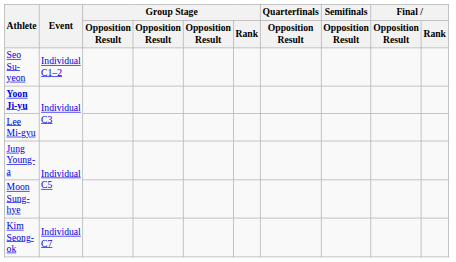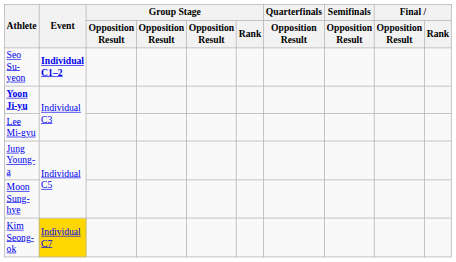(61, 67) normal -> (63, 67) bold
(61, 238) no background -> (61, 238) gold background
